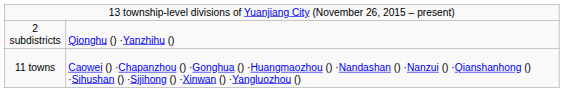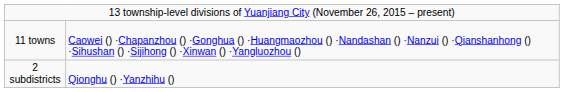rows swapped: (35, 34) <-> (35, 68)
